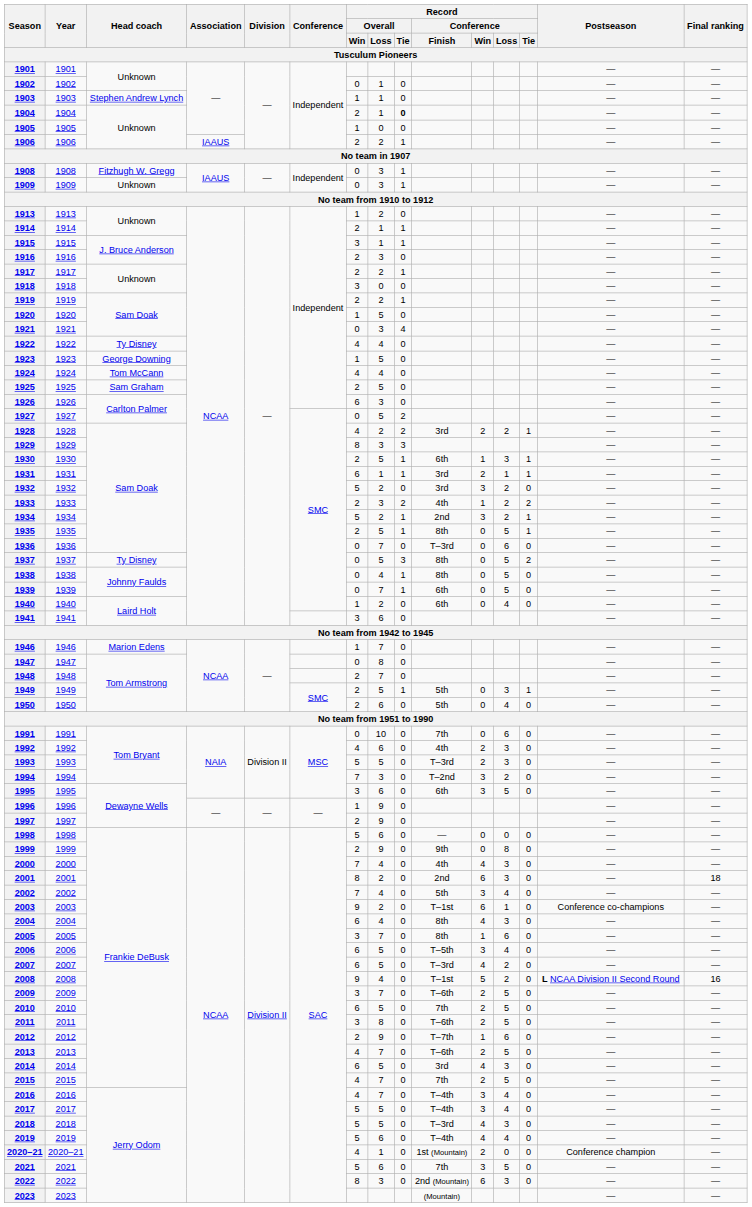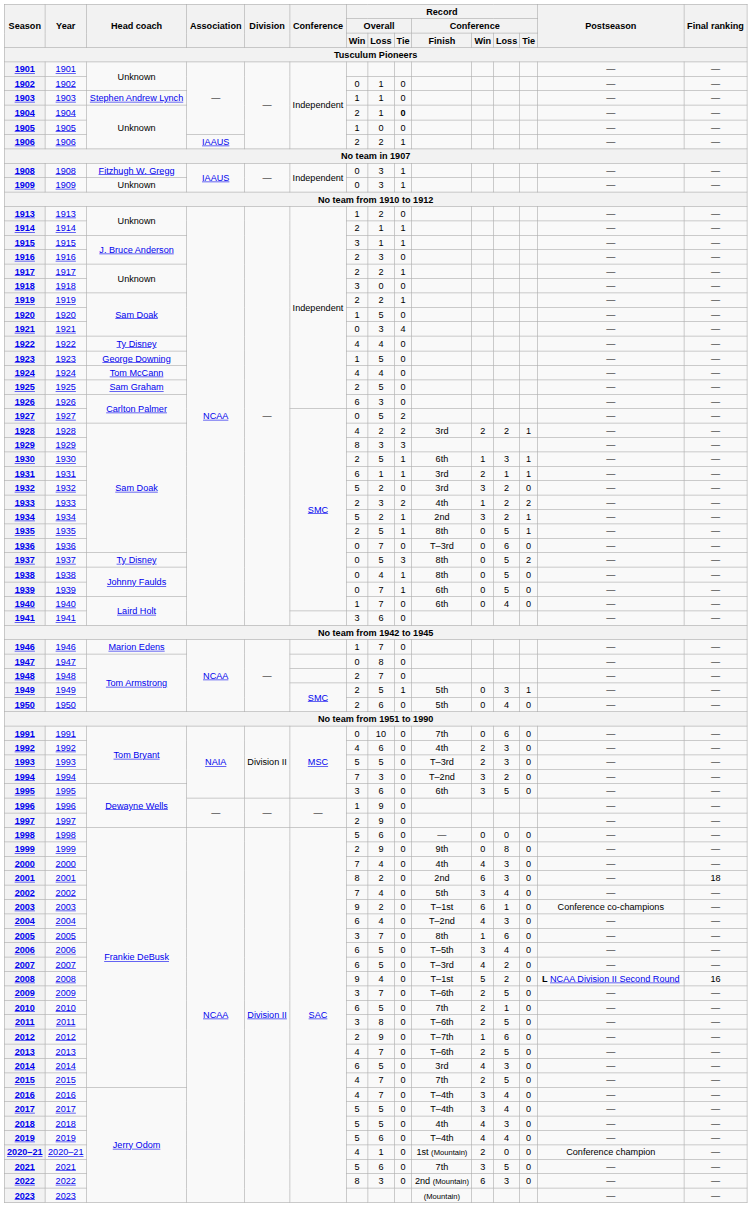(381, 604) 2 -> (381, 604) 7
(442, 921) 8th -> (442, 921) T–2nd
(507, 1008) 5 -> (507, 1008) 1
(442, 1123) T–3rd -> (442, 1123) 4th
